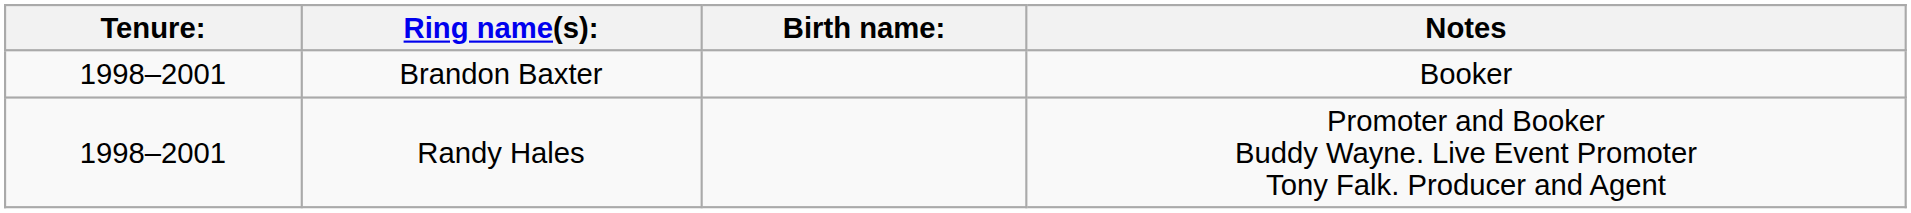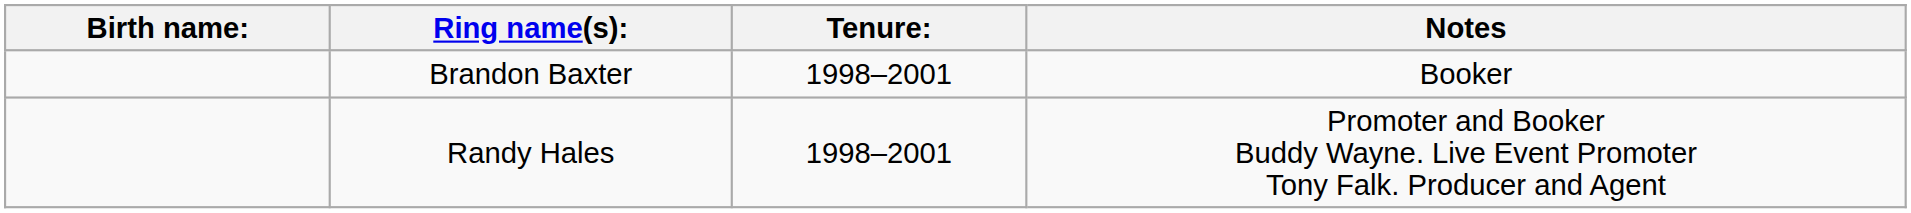columns swapped: (864, 28) <-> (153, 28)
